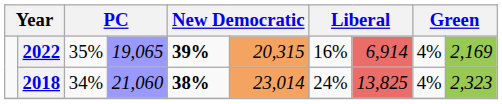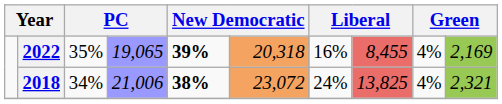(279, 51) 20,315 -> (279, 51) 20,318
(387, 51) 6,914 -> (387, 51) 8,455
(138, 82) 21,060 -> (138, 82) 21,006
(279, 82) 23,014 -> (279, 82) 23,072
(471, 82) 2,323 -> (471, 82) 2,321
